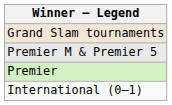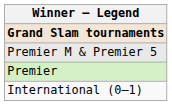(86, 34) normal -> (86, 34) bold
